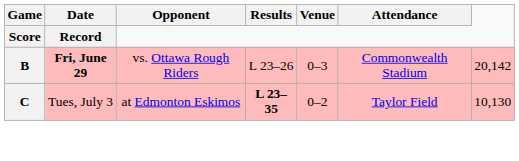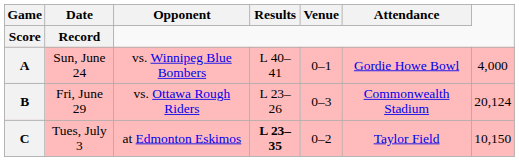+ row: (25, 65)
(81, 65) bold -> (79, 101) normal
(493, 65) 20,142 -> (493, 101) 20,124
(493, 101) 10,130 -> (493, 138) 10,150
